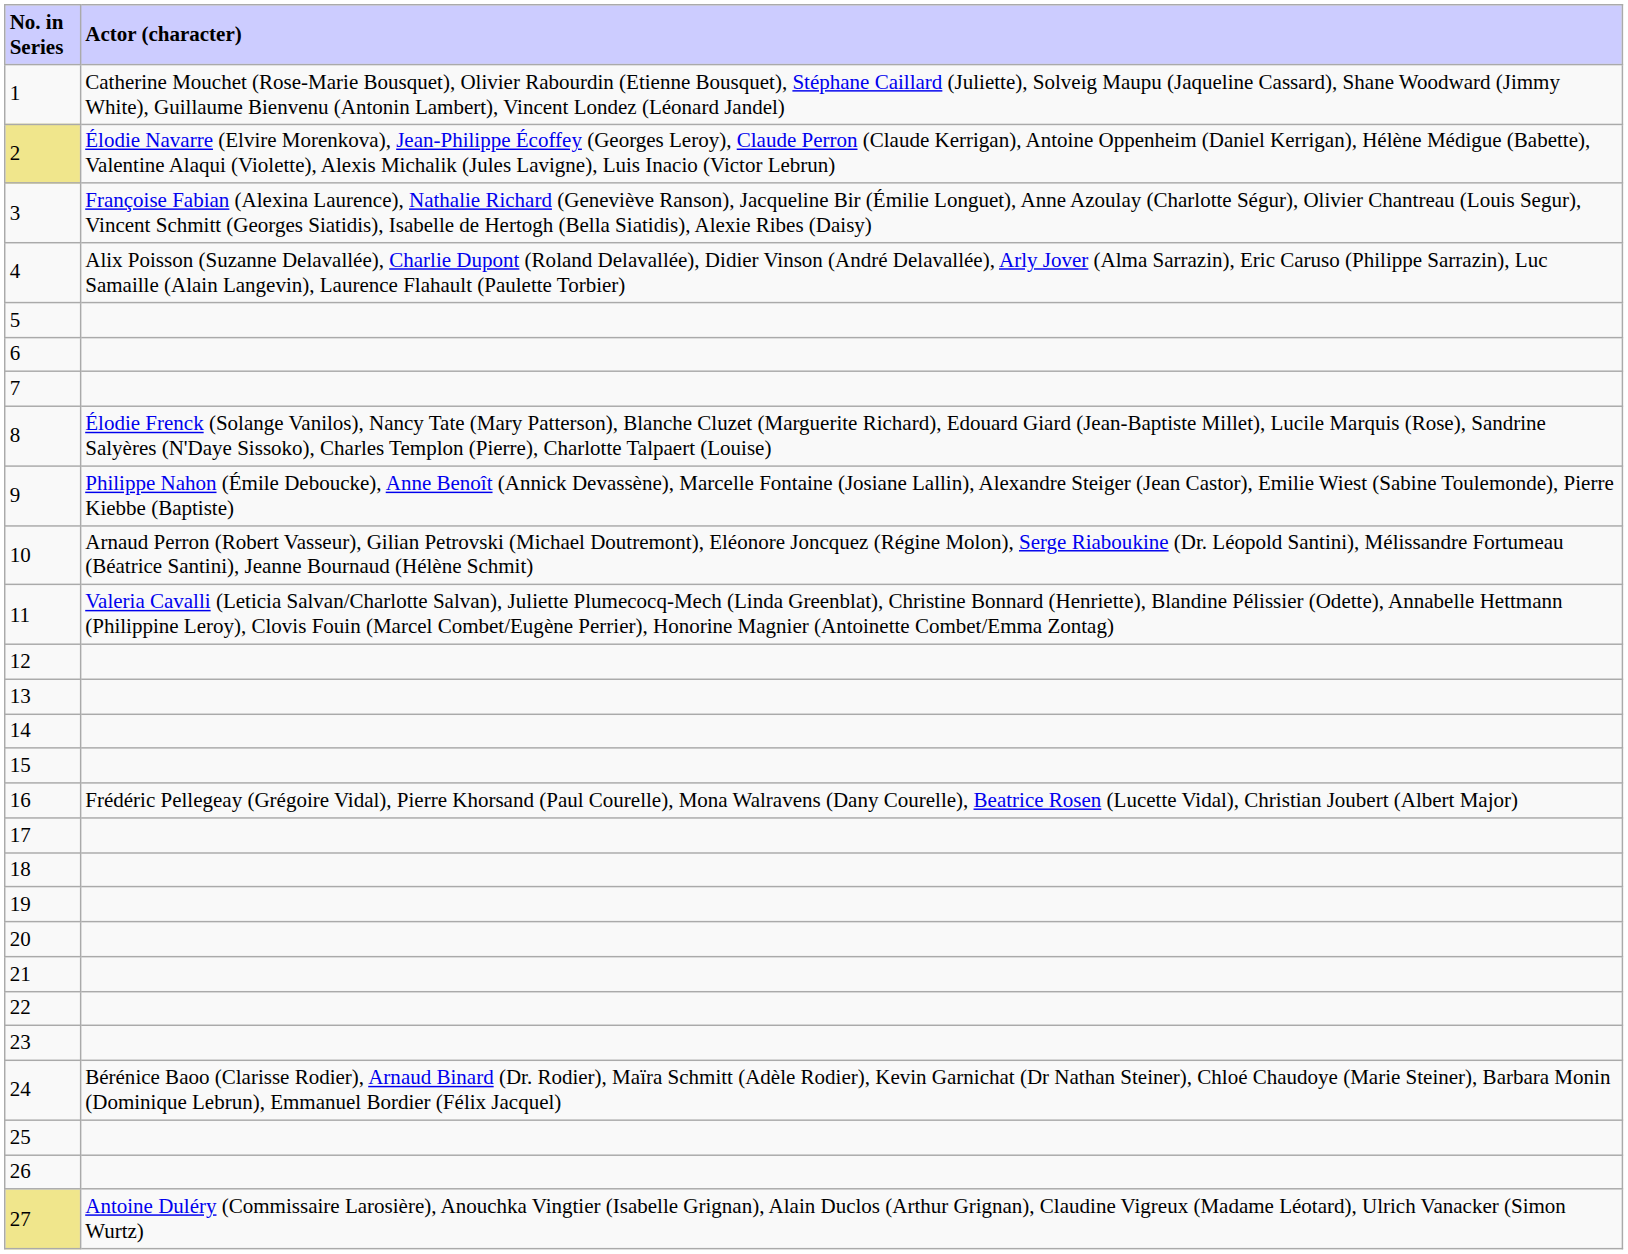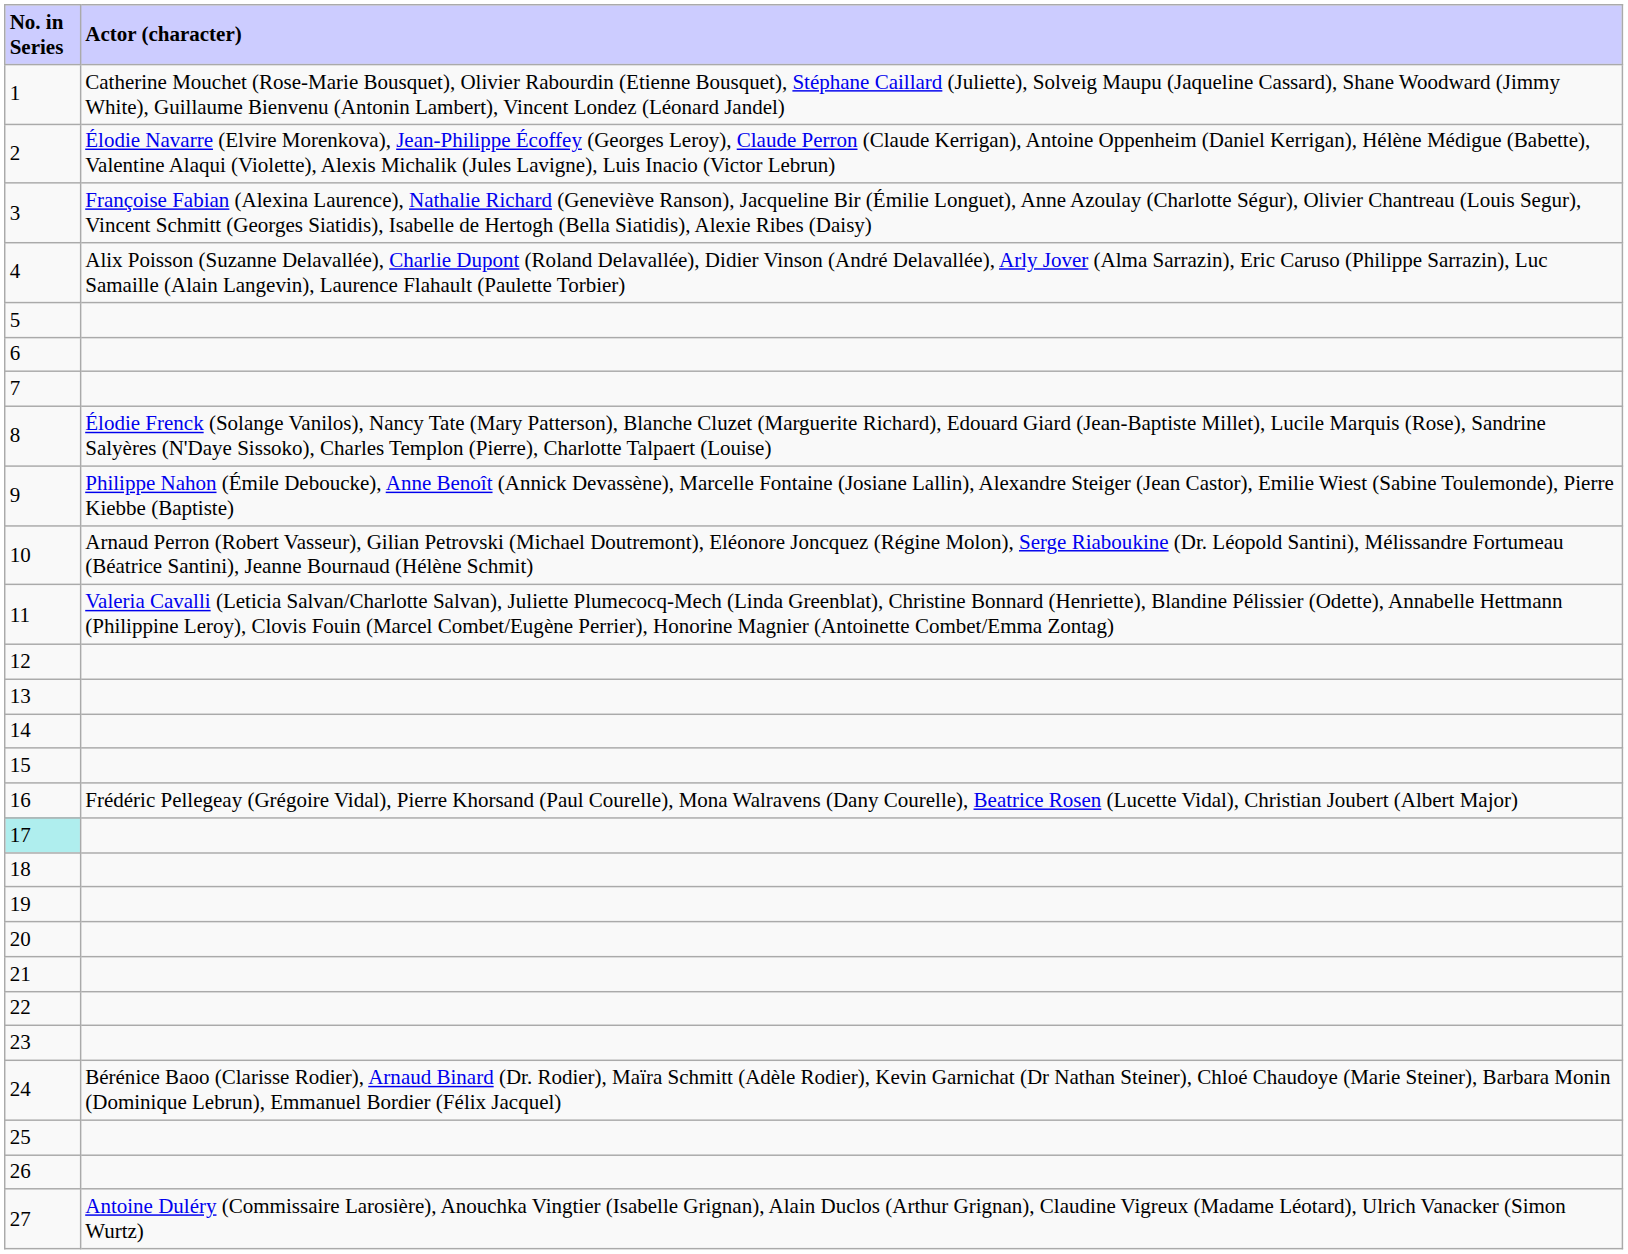(15, 153) khaki background -> (15, 153) no background
(20, 835) no background -> (20, 835) paleturquoise background
(20, 1219) khaki background -> (20, 1219) no background
